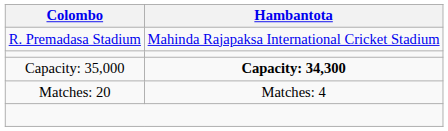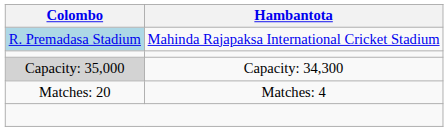(75, 39) no background -> (75, 39) lightblue background
(75, 68) no background -> (75, 68) lightgrey background
(294, 68) bold -> (294, 68) normal
